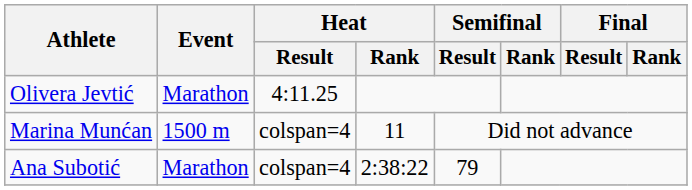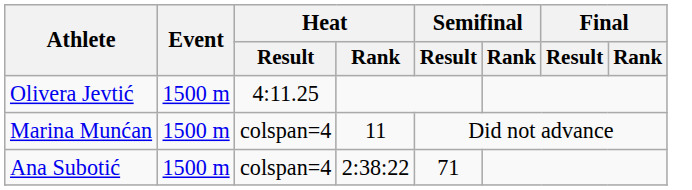(206, 94) Marathon -> (196, 94) 1500 m
(206, 167) Marathon -> (196, 167) 1500 m
(467, 167) 79 -> (448, 167) 71
